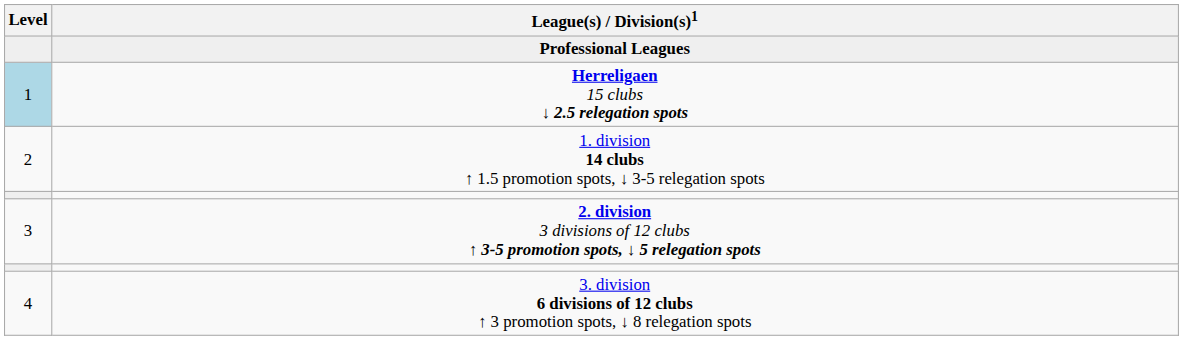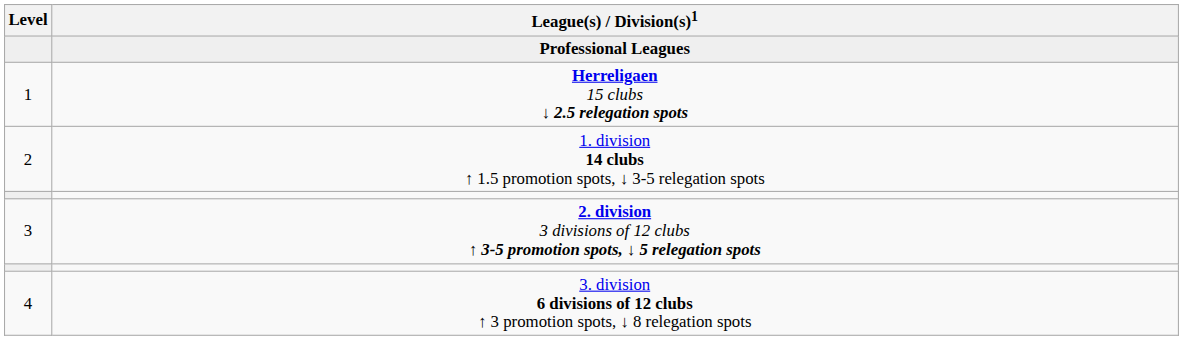(28, 94) lightblue background -> (28, 94) no background
